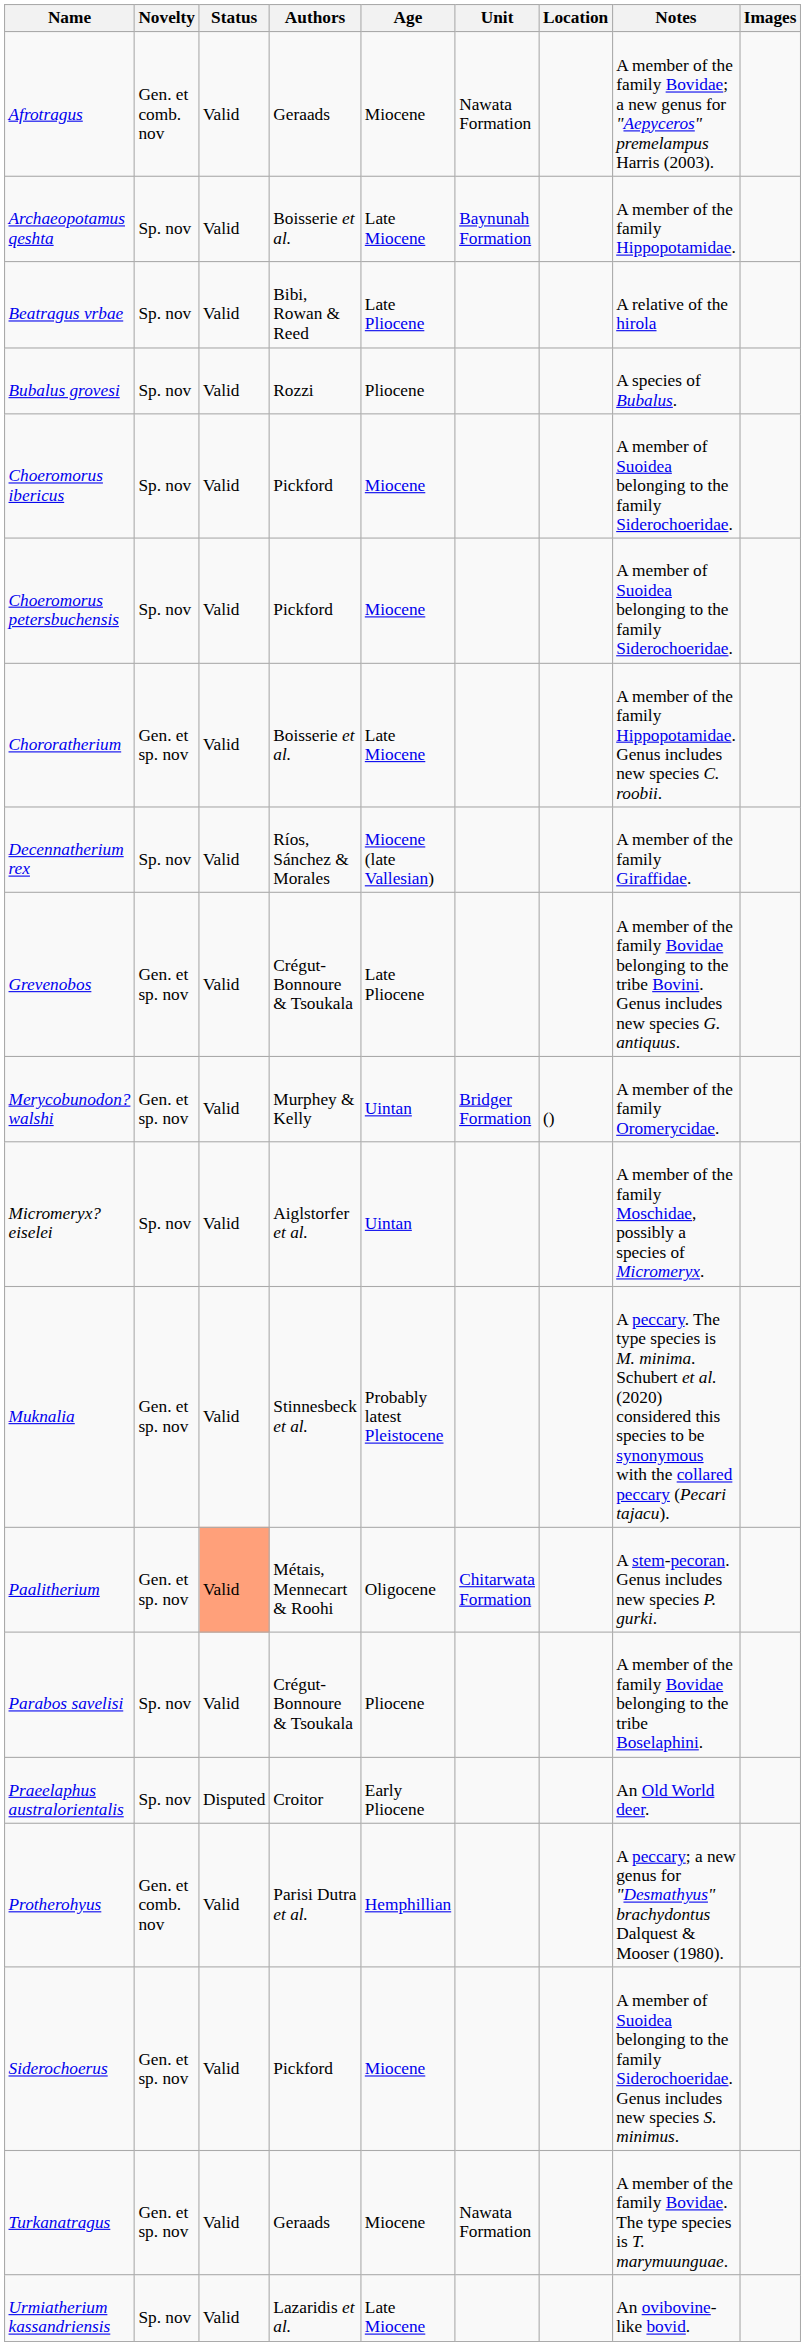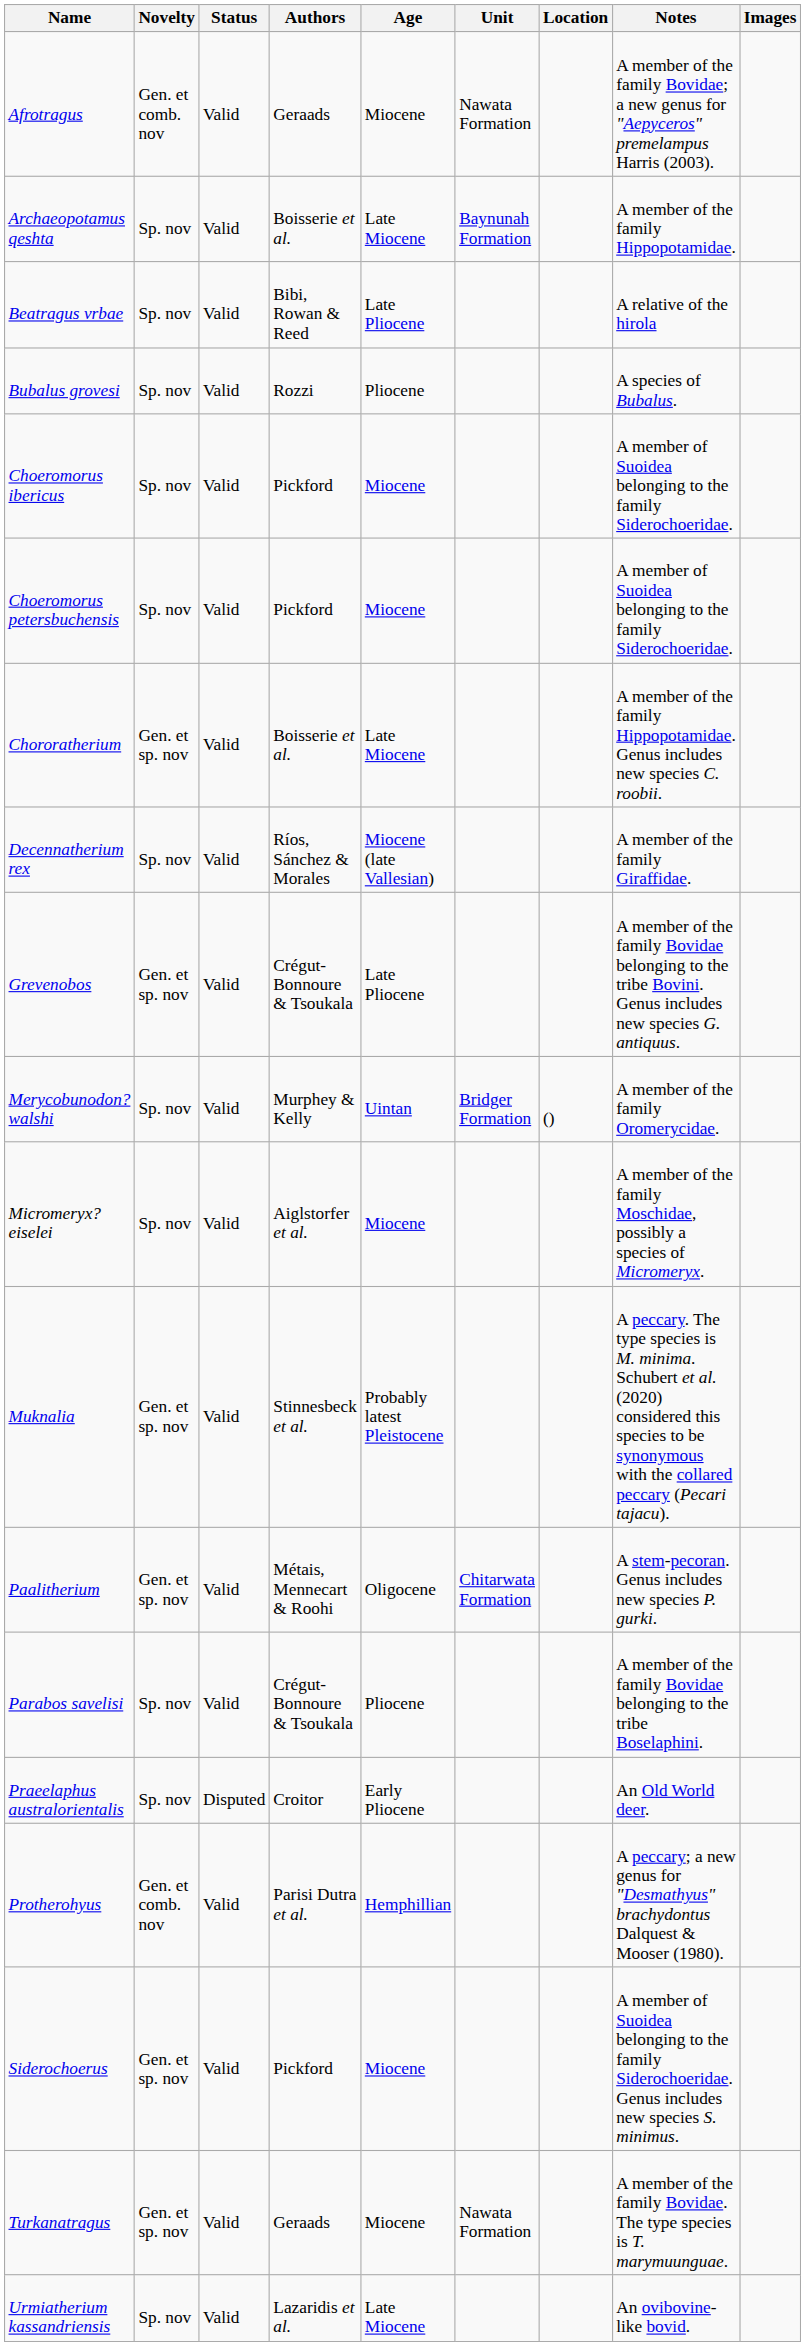(163, 1108) Gen. et sp. nov -> (165, 1108) Sp. nov
(388, 1223) Uintan -> (395, 1223) Miocene
(221, 1589) lightsalmon background -> (221, 1589) no background
